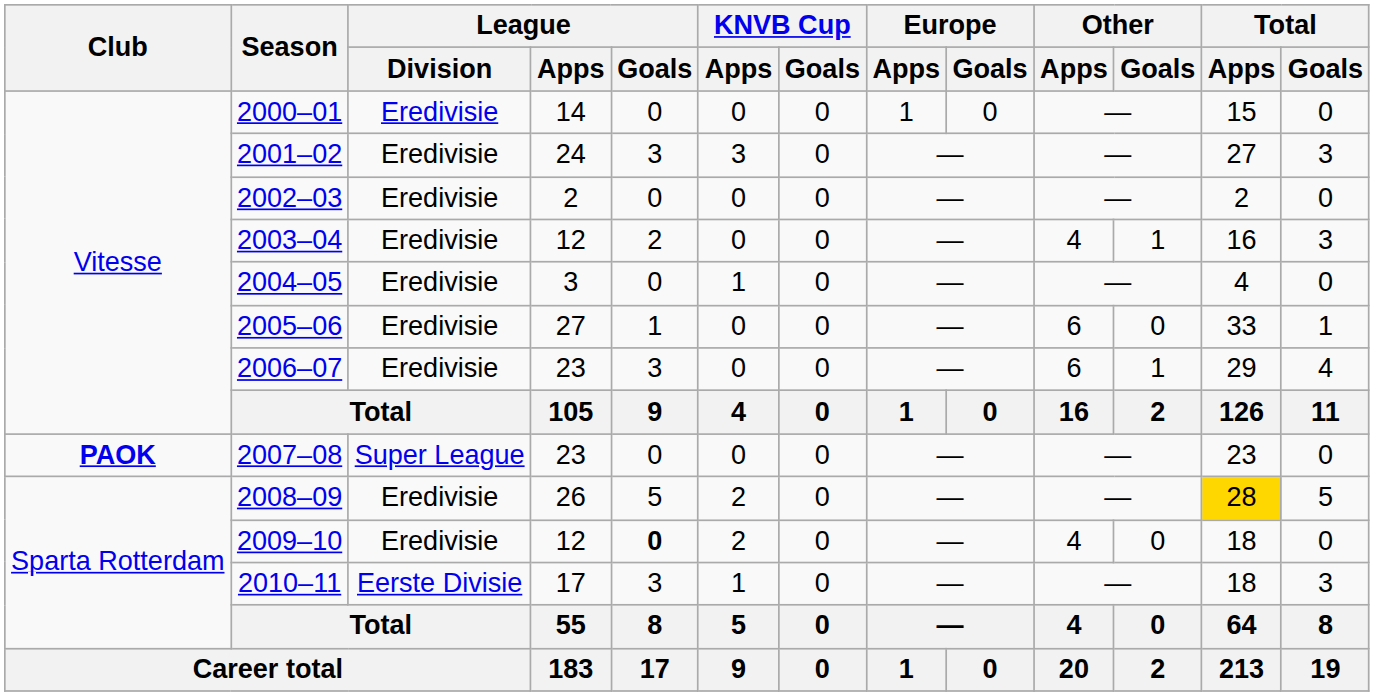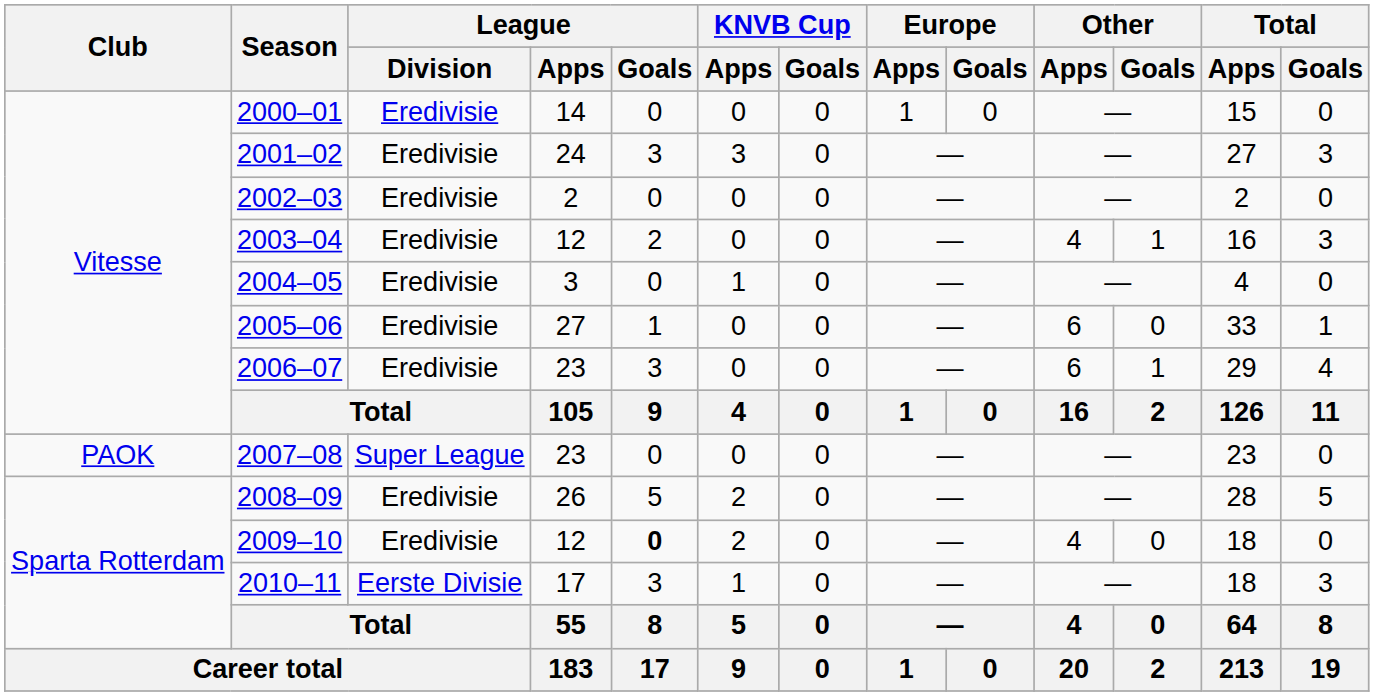(118, 454) bold -> (118, 454) normal
(1242, 497) gold background -> (1242, 497) no background
